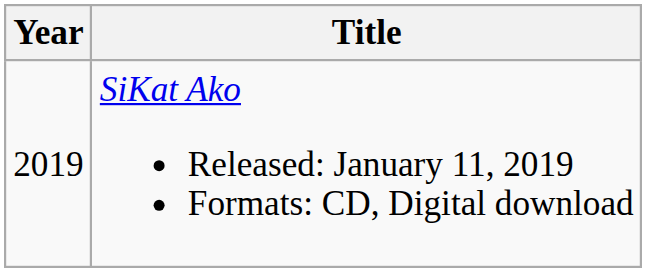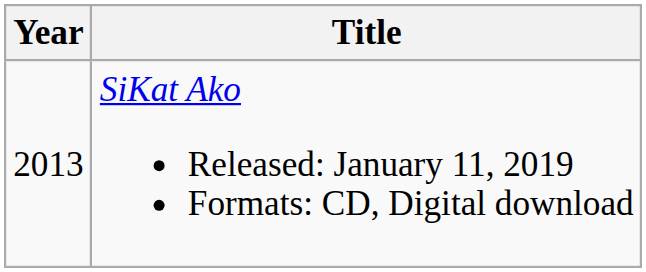(48, 163) 2019 -> (48, 163) 2013
